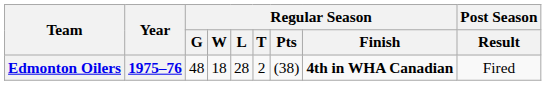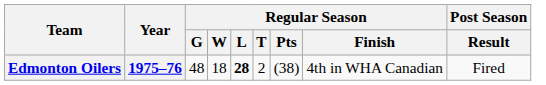(242, 67) normal -> (242, 67) bold
(380, 67) bold -> (375, 67) normal
